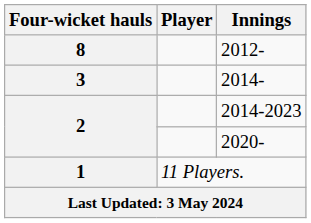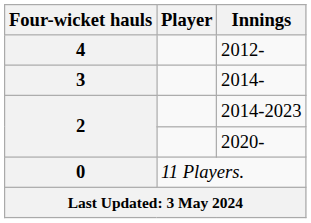(81, 50) 8 -> (81, 50) 4
(81, 172) 1 -> (81, 172) 0
